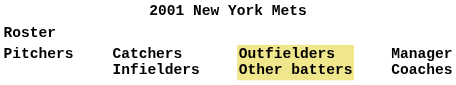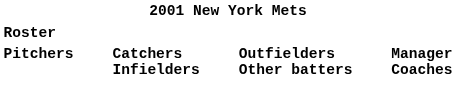(296, 63) khaki background -> (296, 63) no background
